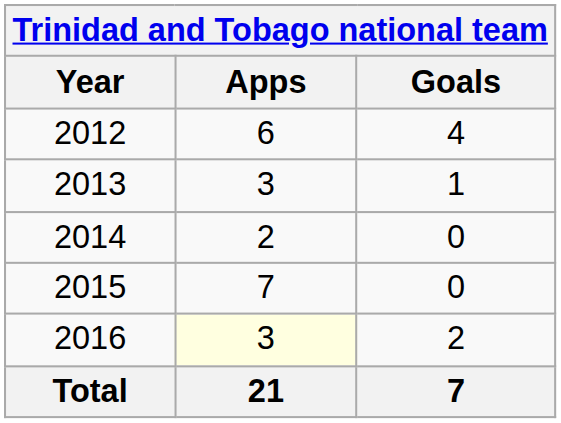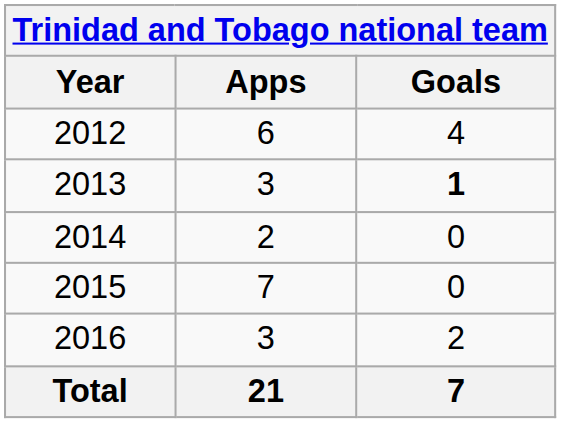(456, 184) normal -> (456, 184) bold
(266, 339) lightyellow background -> (266, 339) no background
